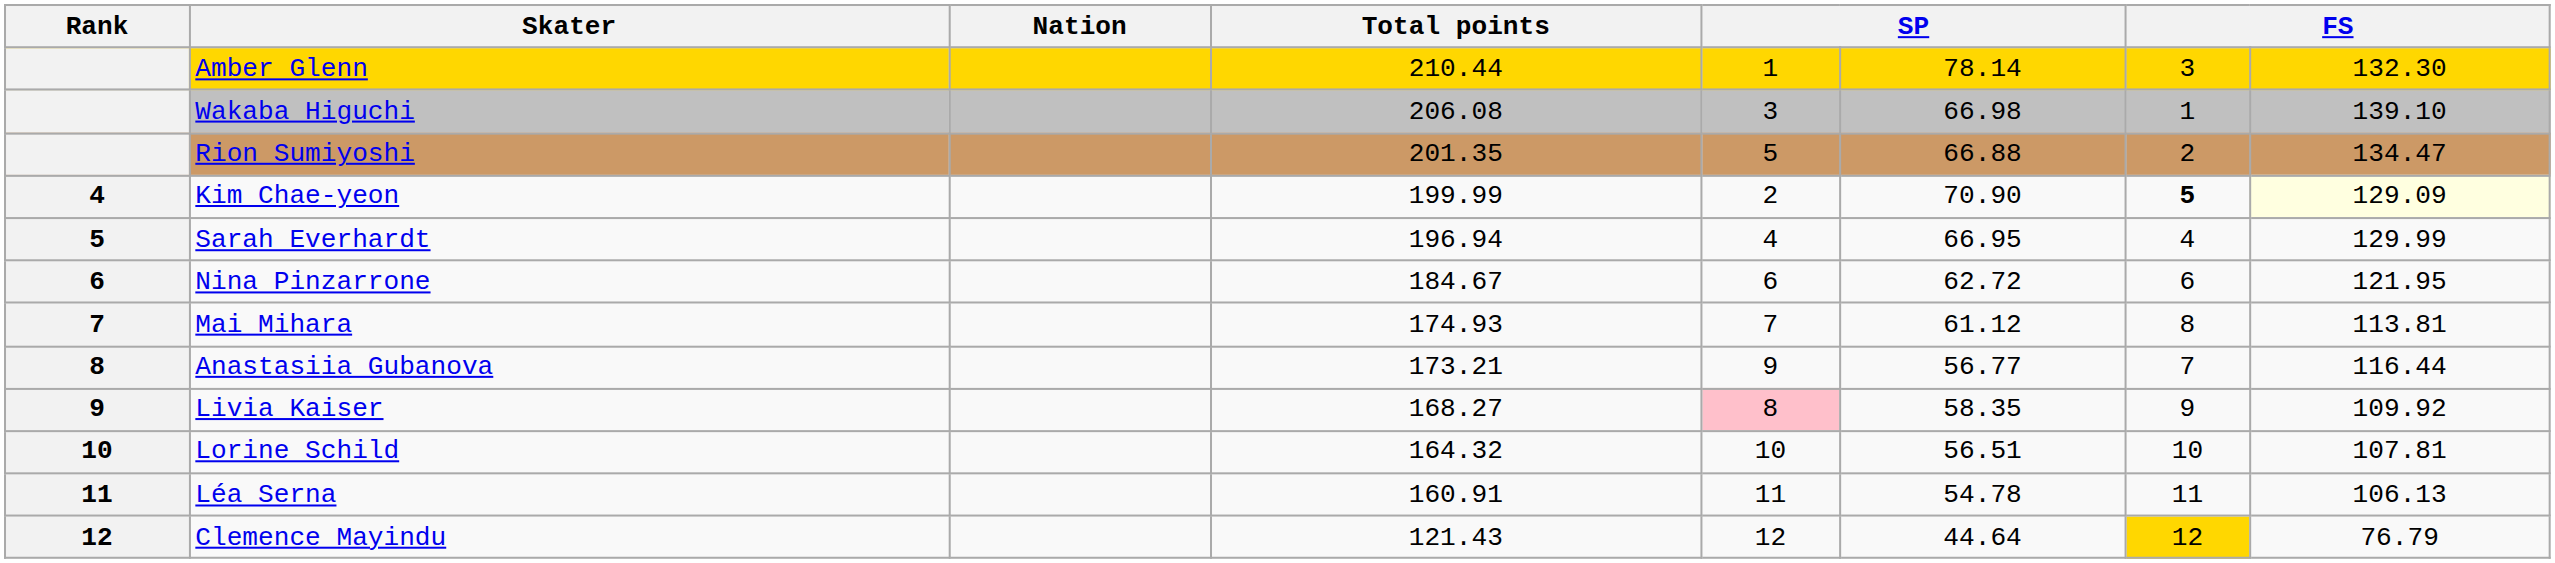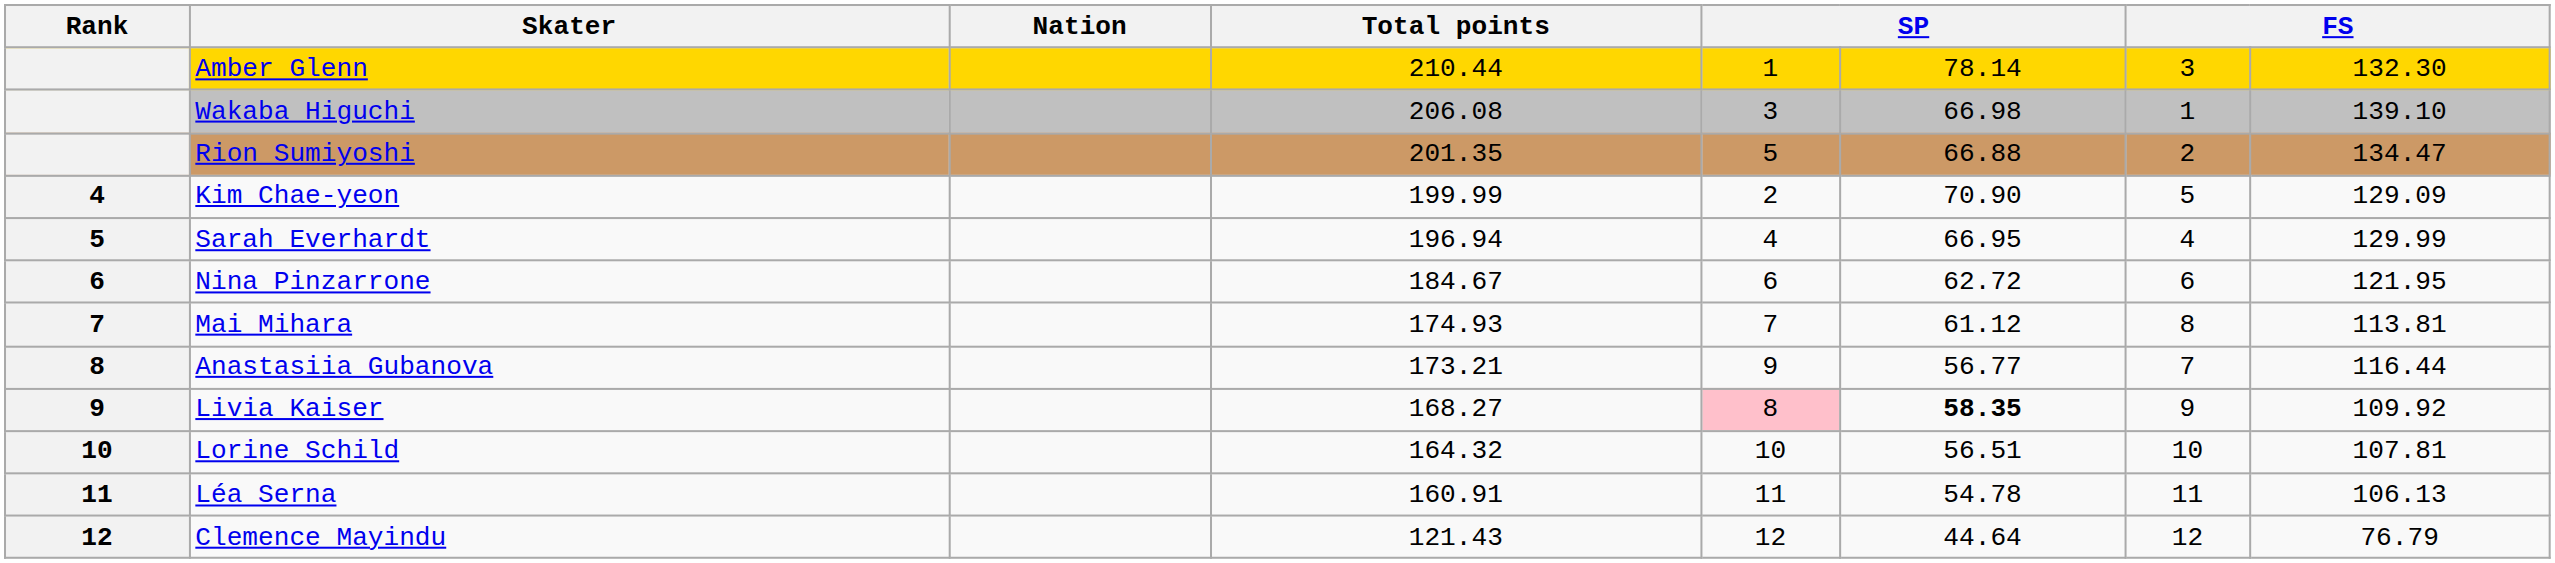(2187, 197) bold -> (2187, 197) normal
(2400, 197) lightyellow background -> (2400, 197) no background
(1983, 410) normal -> (1983, 410) bold
(2187, 537) gold background -> (2187, 537) no background
